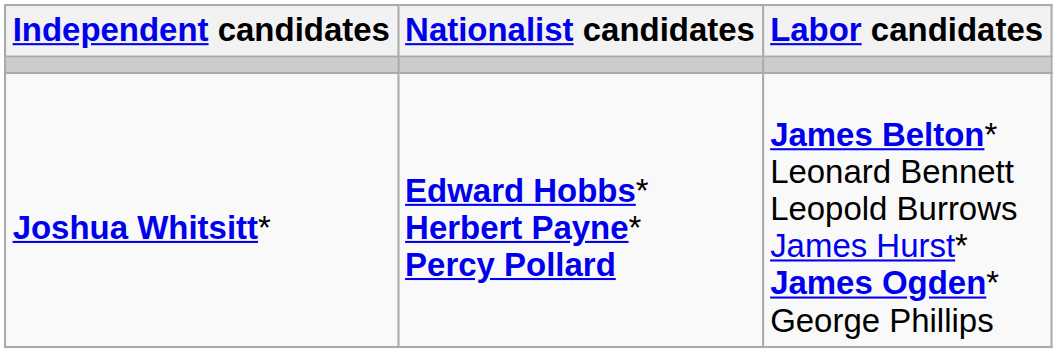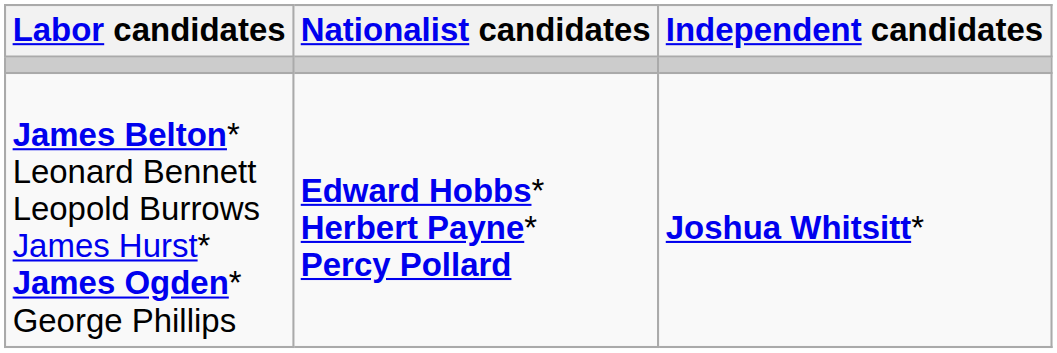columns swapped: (907, 30) <-> (201, 30)
